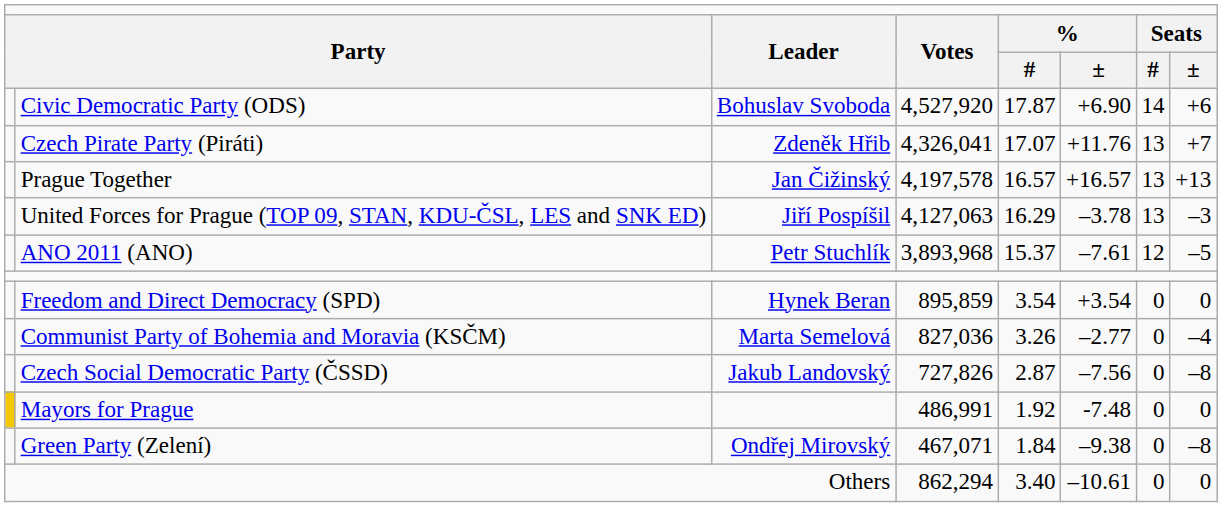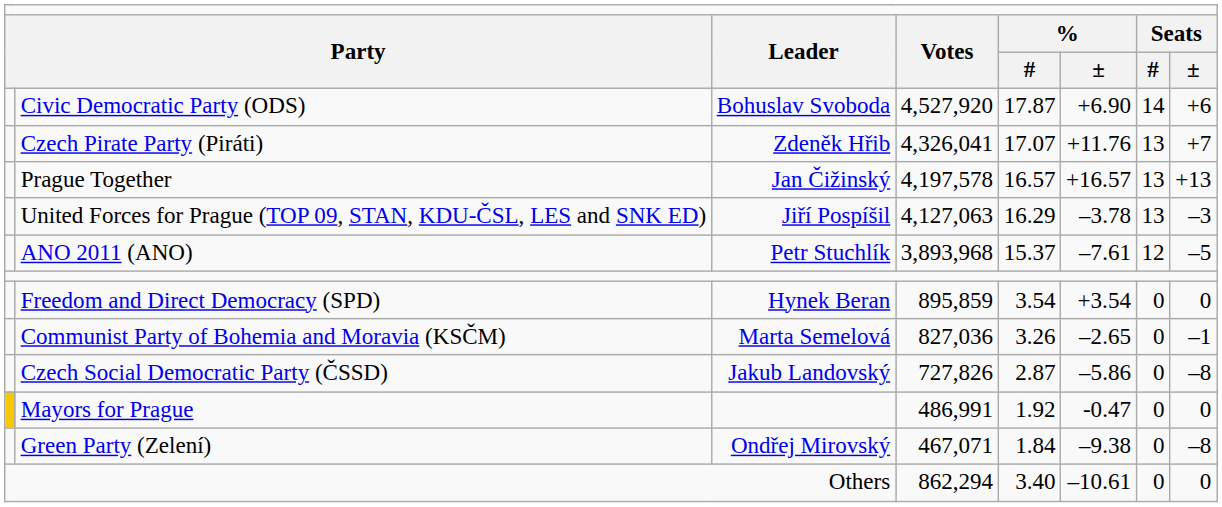(1105, 336) –2.77 -> (1105, 336) –2.65
(1200, 336) –4 -> (1200, 336) –1
(1105, 372) –7.56 -> (1105, 372) –5.86
(1107, 409) -7.48 -> (1107, 409) -0.47
